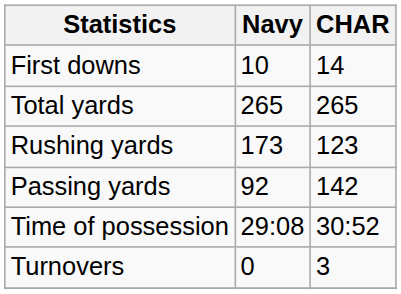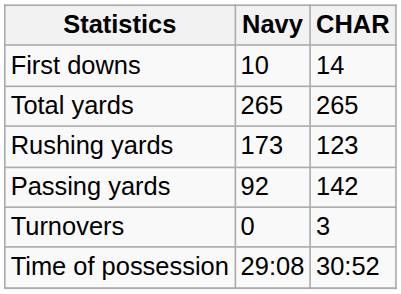rows swapped: (67, 267) <-> (120, 226)
